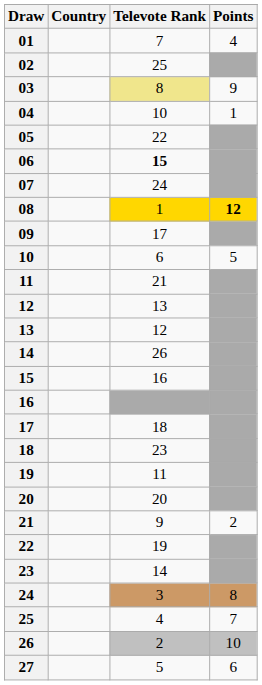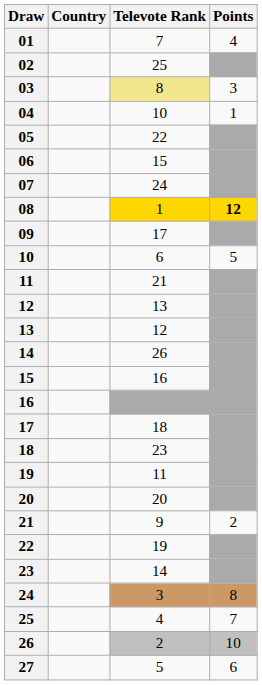(233, 88) 9 -> (233, 88) 3
(160, 161) bold -> (160, 161) normal
